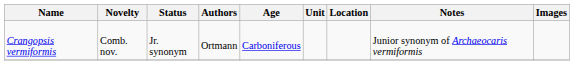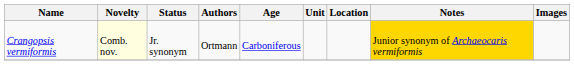(114, 46) no background -> (114, 46) lightyellow background
(440, 46) no background -> (440, 46) gold background
